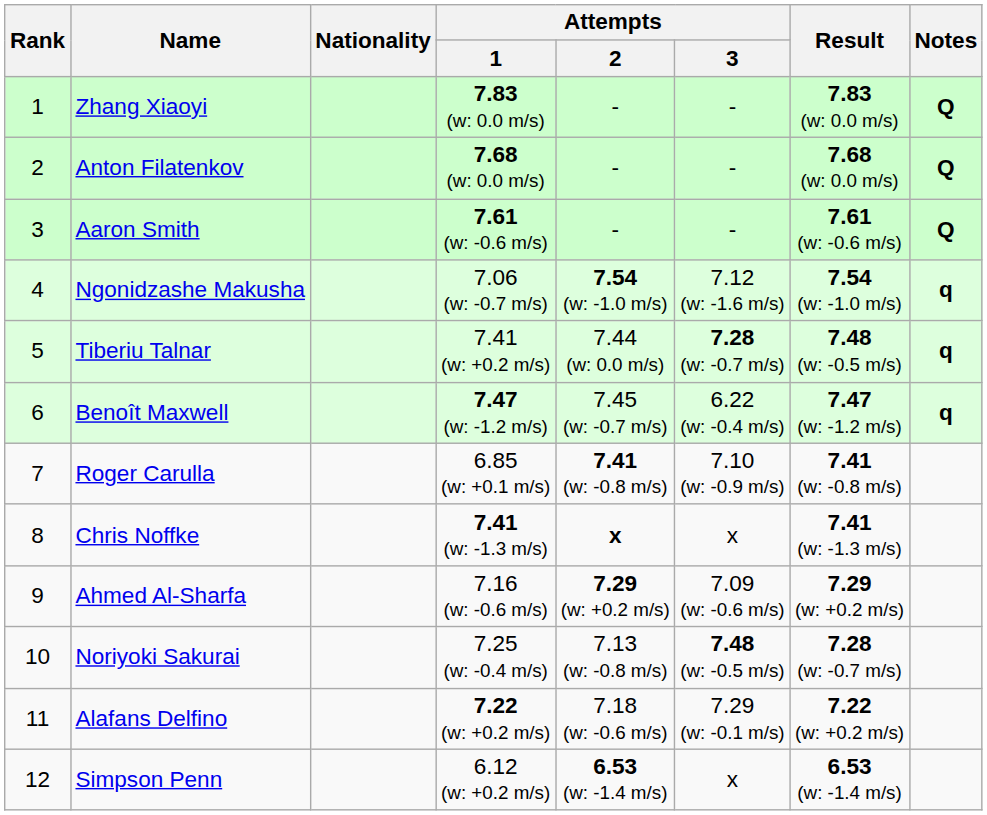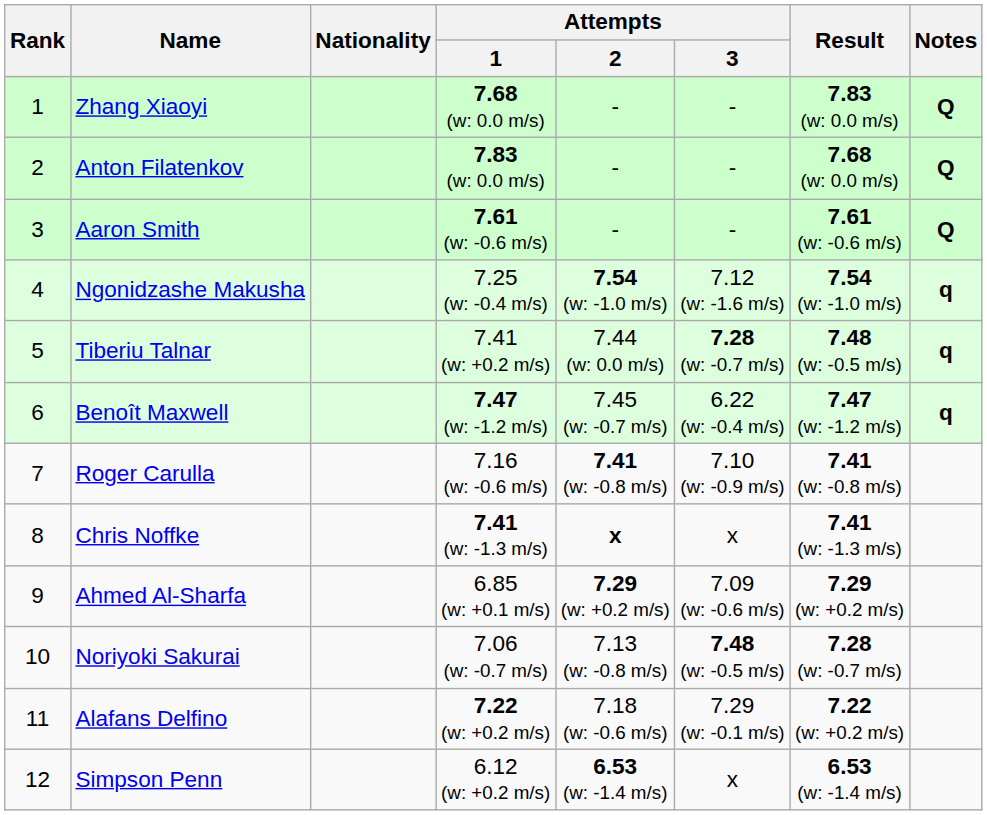(496, 106) 7.83 (w: 0.0 m/s) -> (496, 106) 7.68 (w: 0.0 m/s)
(496, 167) 7.68 (w: 0.0 m/s) -> (496, 167) 7.83 (w: 0.0 m/s)
(496, 290) 7.06 (w: -0.7 m/s) -> (496, 290) 7.25 (w: -0.4 m/s)
(496, 473) 6.85 (w: +0.1 m/s) -> (496, 473) 7.16 (w: -0.6 m/s)
(496, 595) 7.16 (w: -0.6 m/s) -> (496, 595) 6.85 (w: +0.1 m/s)
(496, 657) 7.25 (w: -0.4 m/s) -> (496, 657) 7.06 (w: -0.7 m/s)
